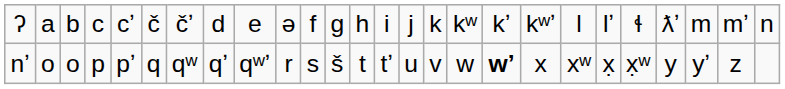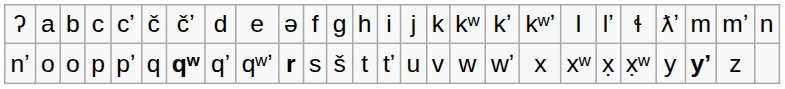(185, 63) normal -> (186, 63) bold
(289, 63) normal -> (291, 63) bold
(502, 63) bold -> (503, 63) normal
(701, 63) normal -> (701, 63) bold
